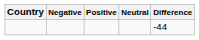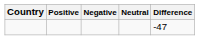columns swapped: (101, 12) <-> (65, 12)
(160, 27) -44 -> (160, 27) -47
